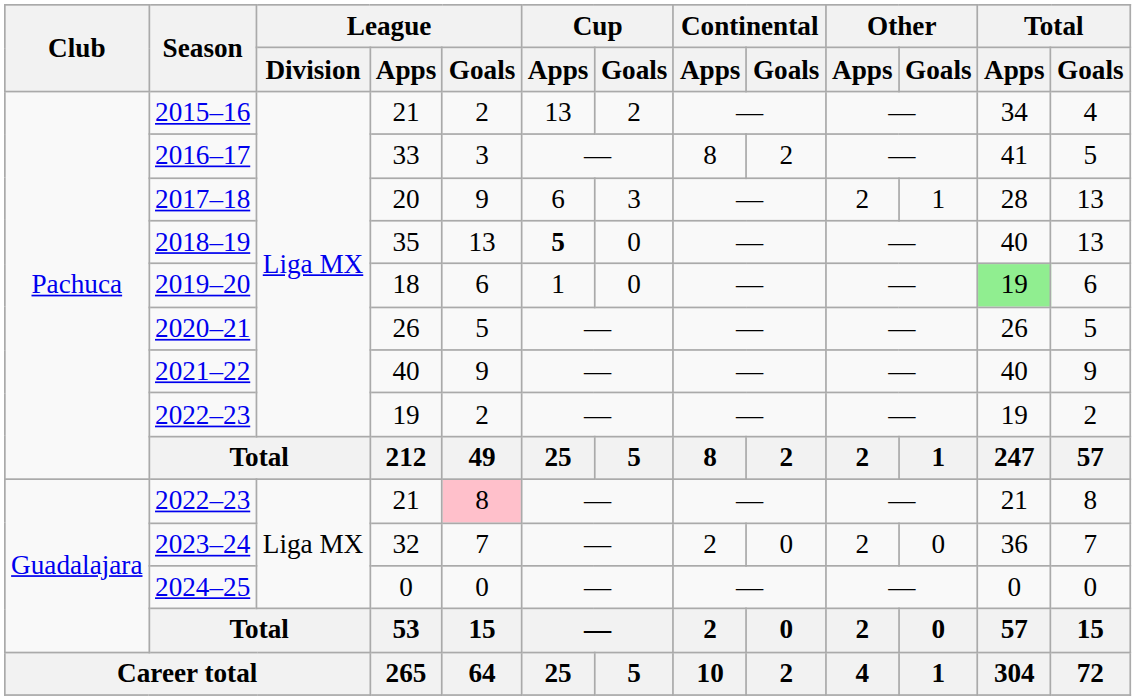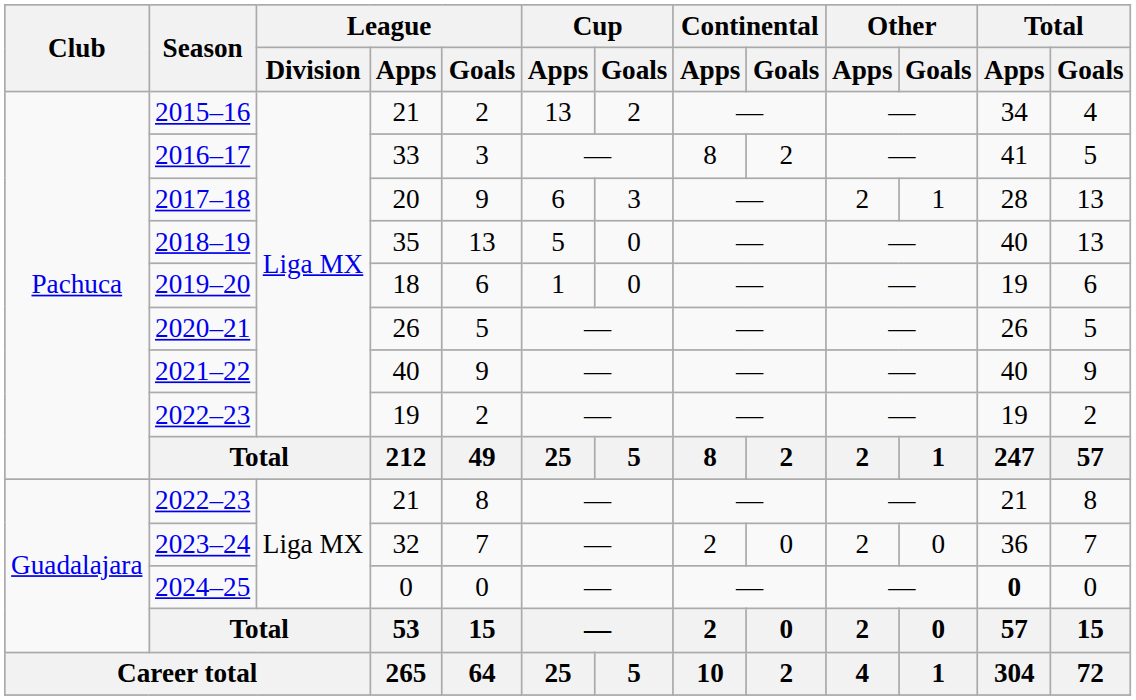(558, 241) bold -> (558, 241) normal
(1014, 284) lightgreen background -> (1014, 284) no background
(482, 500) pink background -> (482, 500) no background
(1014, 586) normal -> (1014, 586) bold
